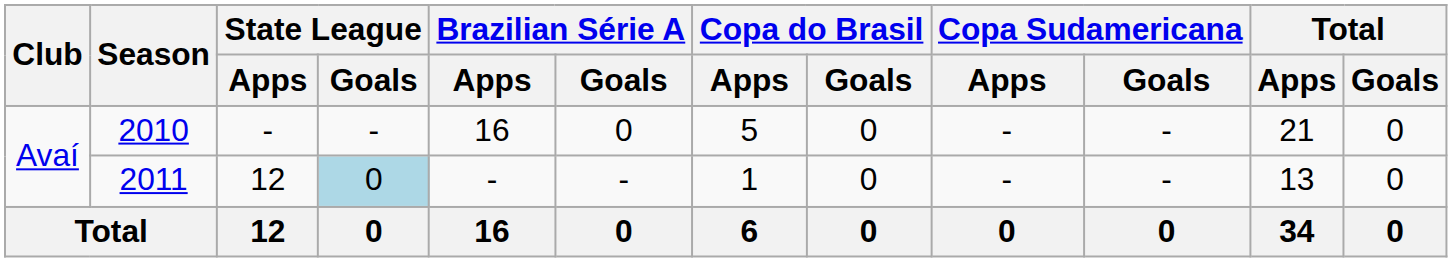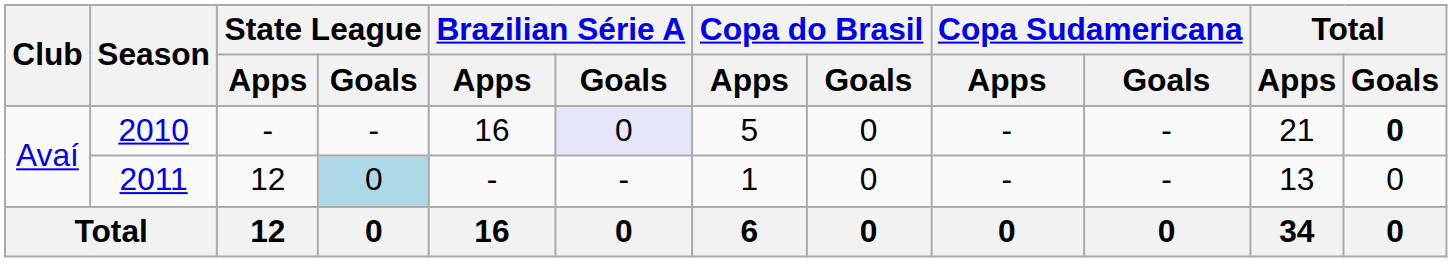(624, 130) no background -> (624, 130) lavender background
(1395, 130) normal -> (1395, 130) bold
